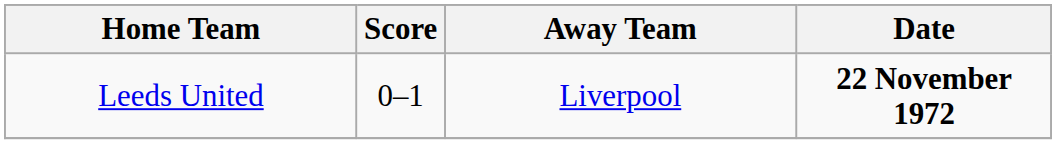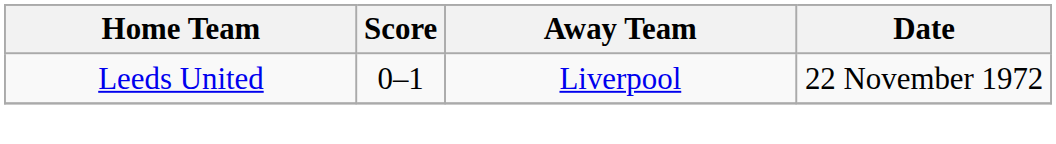(924, 95) bold -> (924, 77) normal
